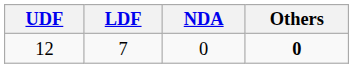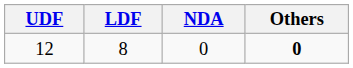(123, 48) 7 -> (123, 48) 8
